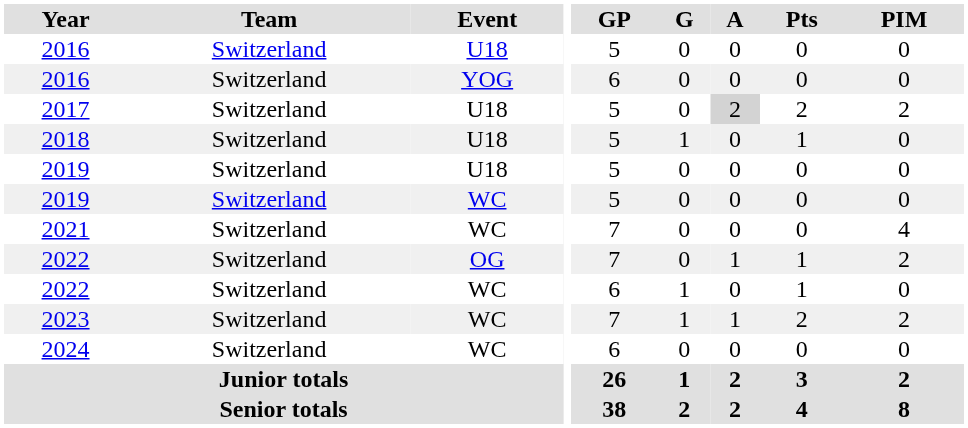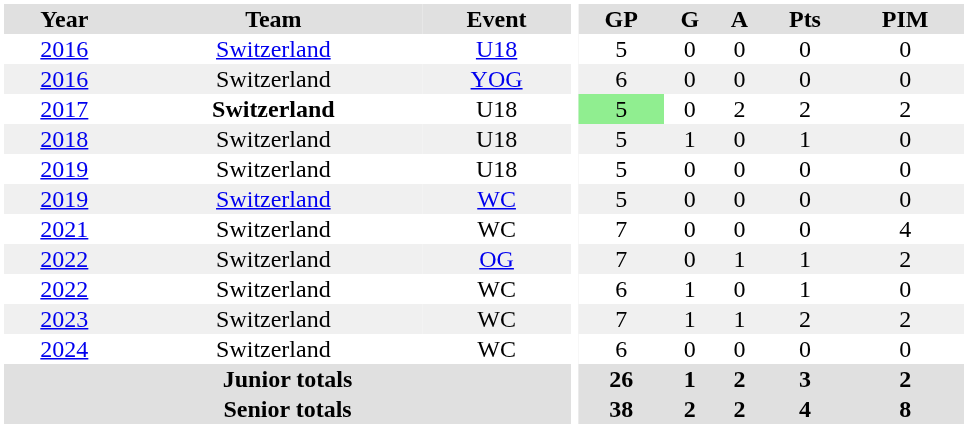(269, 108) normal -> (273, 108) bold
(614, 108) no background -> (621, 108) lightgreen background
(735, 108) lightgrey background -> (739, 108) no background
